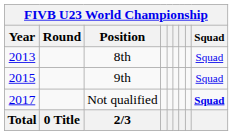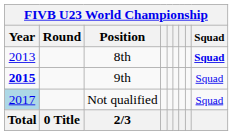(209, 57) normal -> (209, 57) bold
(22, 78) normal -> (22, 78) bold
(22, 99) no background -> (22, 99) lightblue background
(209, 99) bold -> (209, 100) normal
